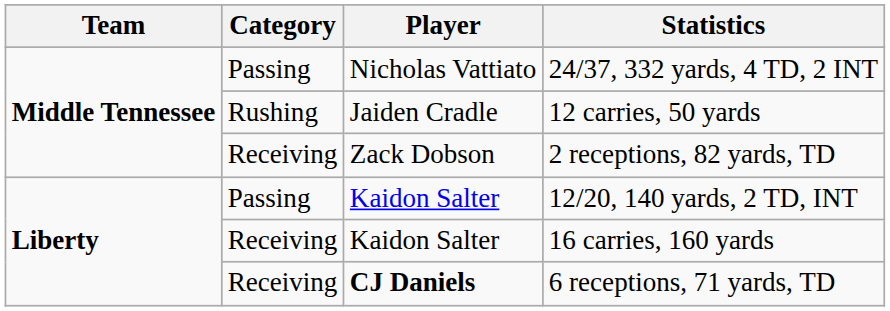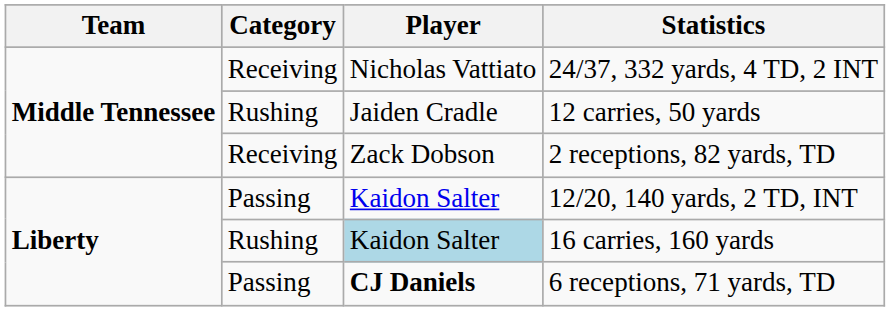(269, 68) Passing -> (283, 68) Receiving
(283, 240) Receiving -> (273, 240) Rushing
(425, 240) no background -> (425, 240) lightblue background
(283, 283) Receiving -> (269, 283) Passing
